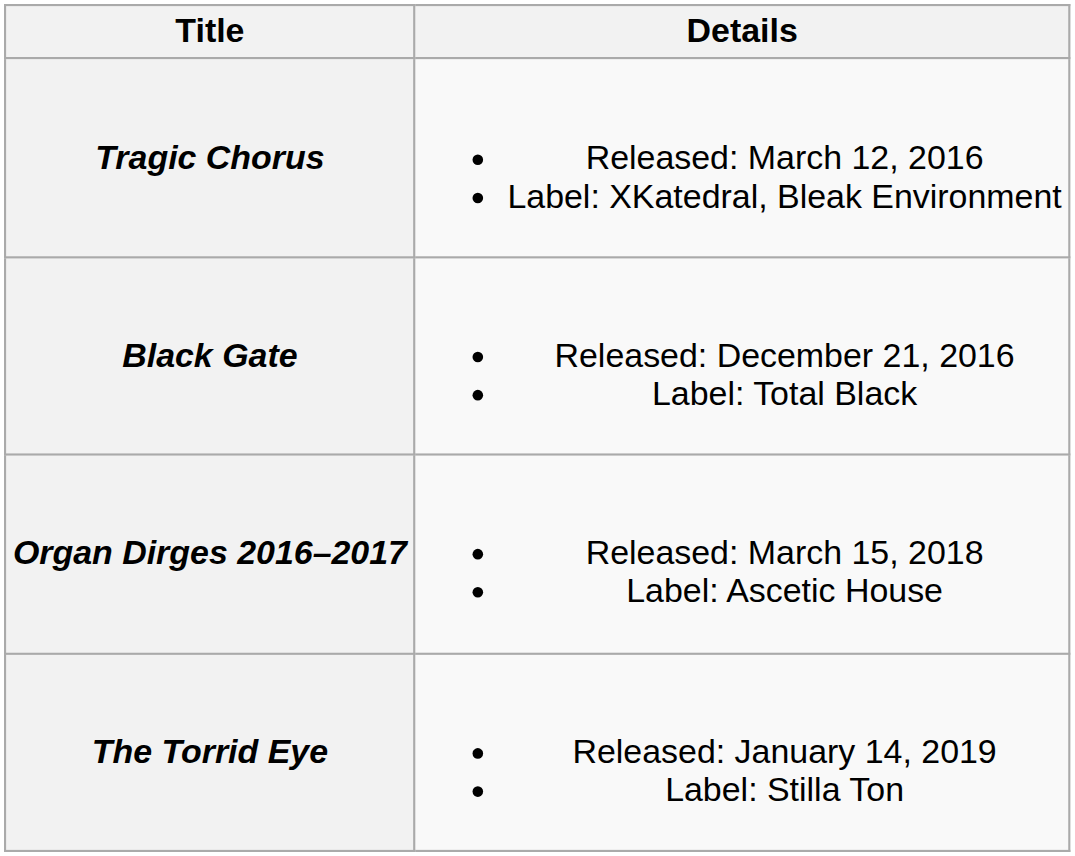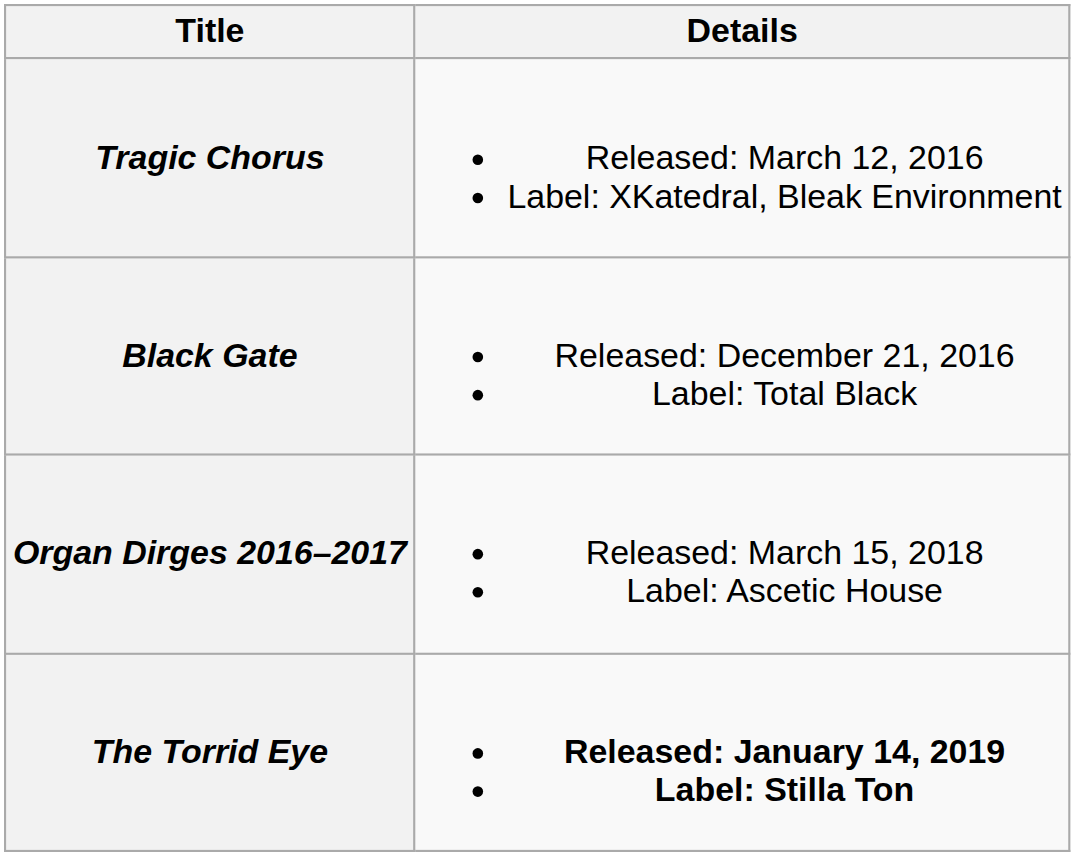(742, 771) normal -> (742, 771) bold
